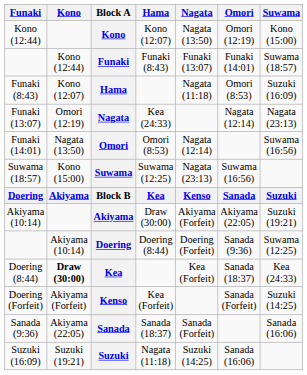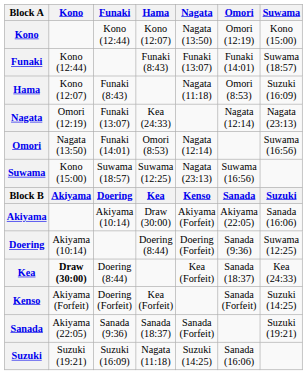columns swapped: (113, 12) <-> (26, 12)
(281, 217) Suzuki (19:21) -> (281, 217) Sanada (16:06)
(281, 328) Sanada (16:06) -> (281, 328) Suzuki (19:21)
